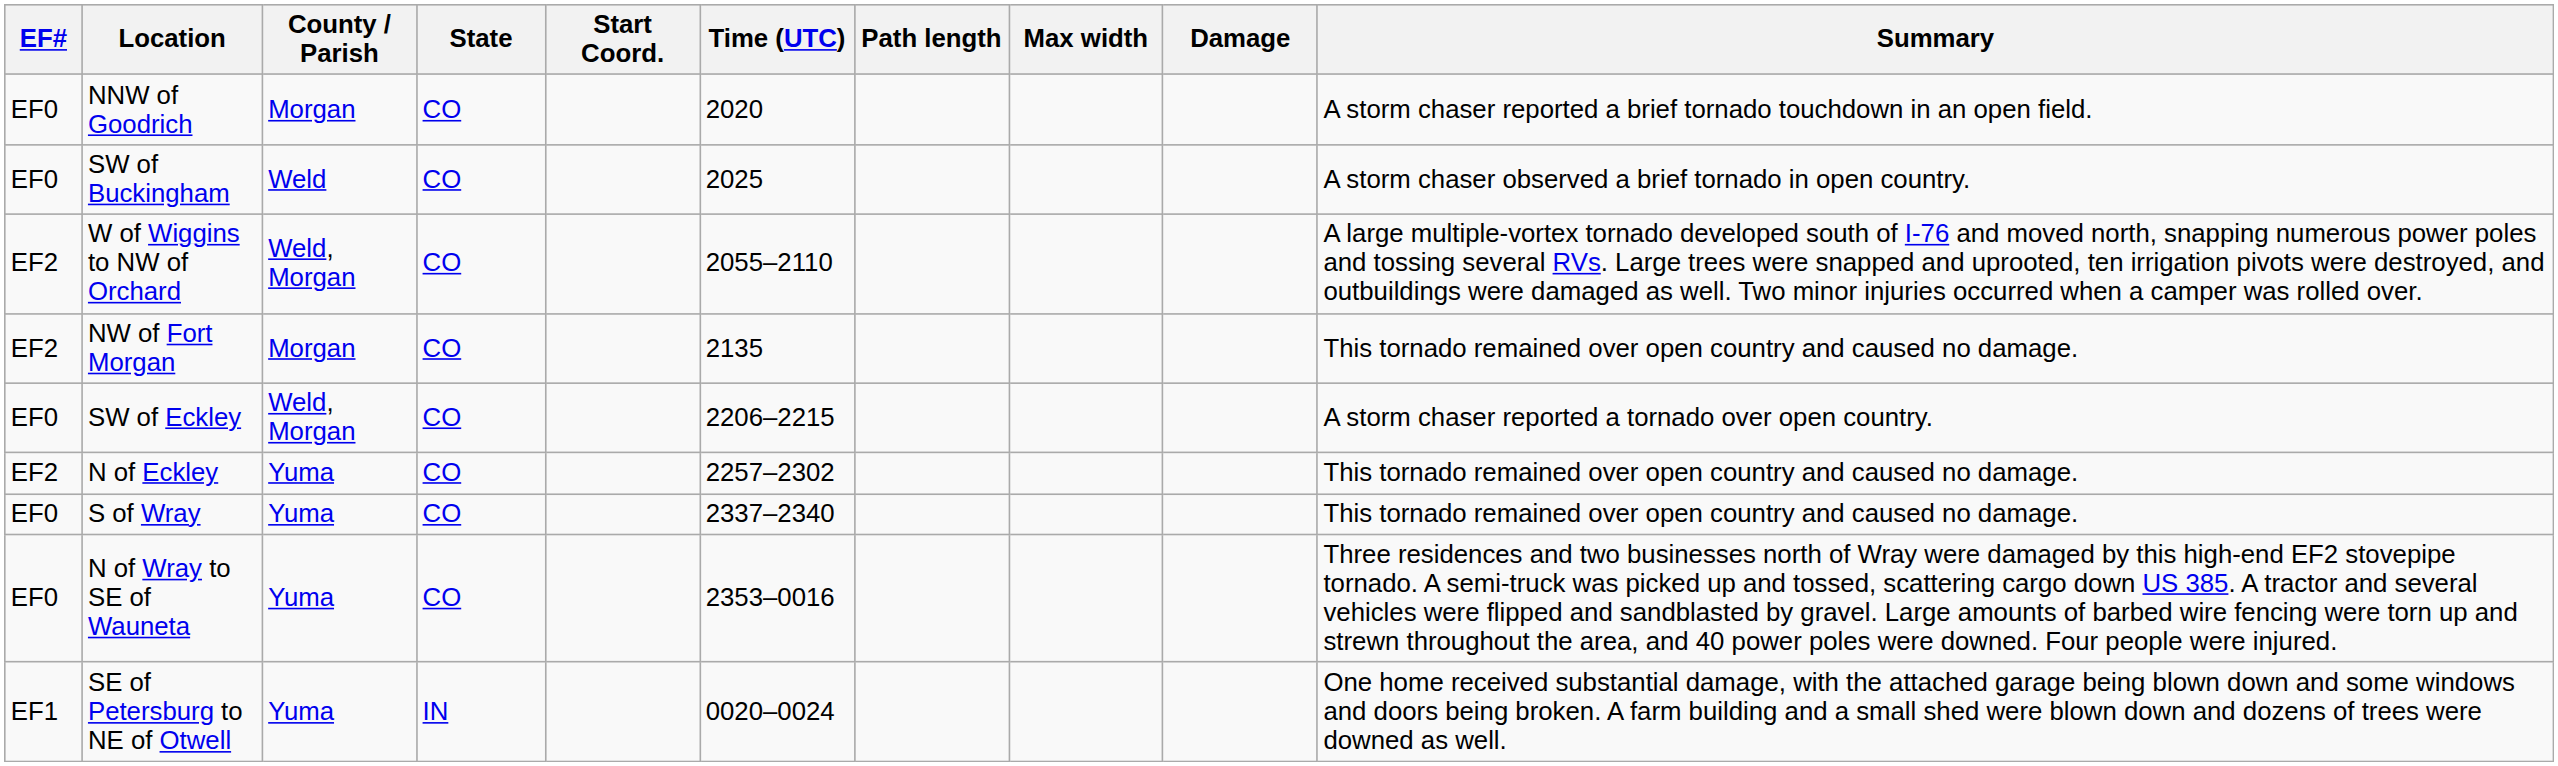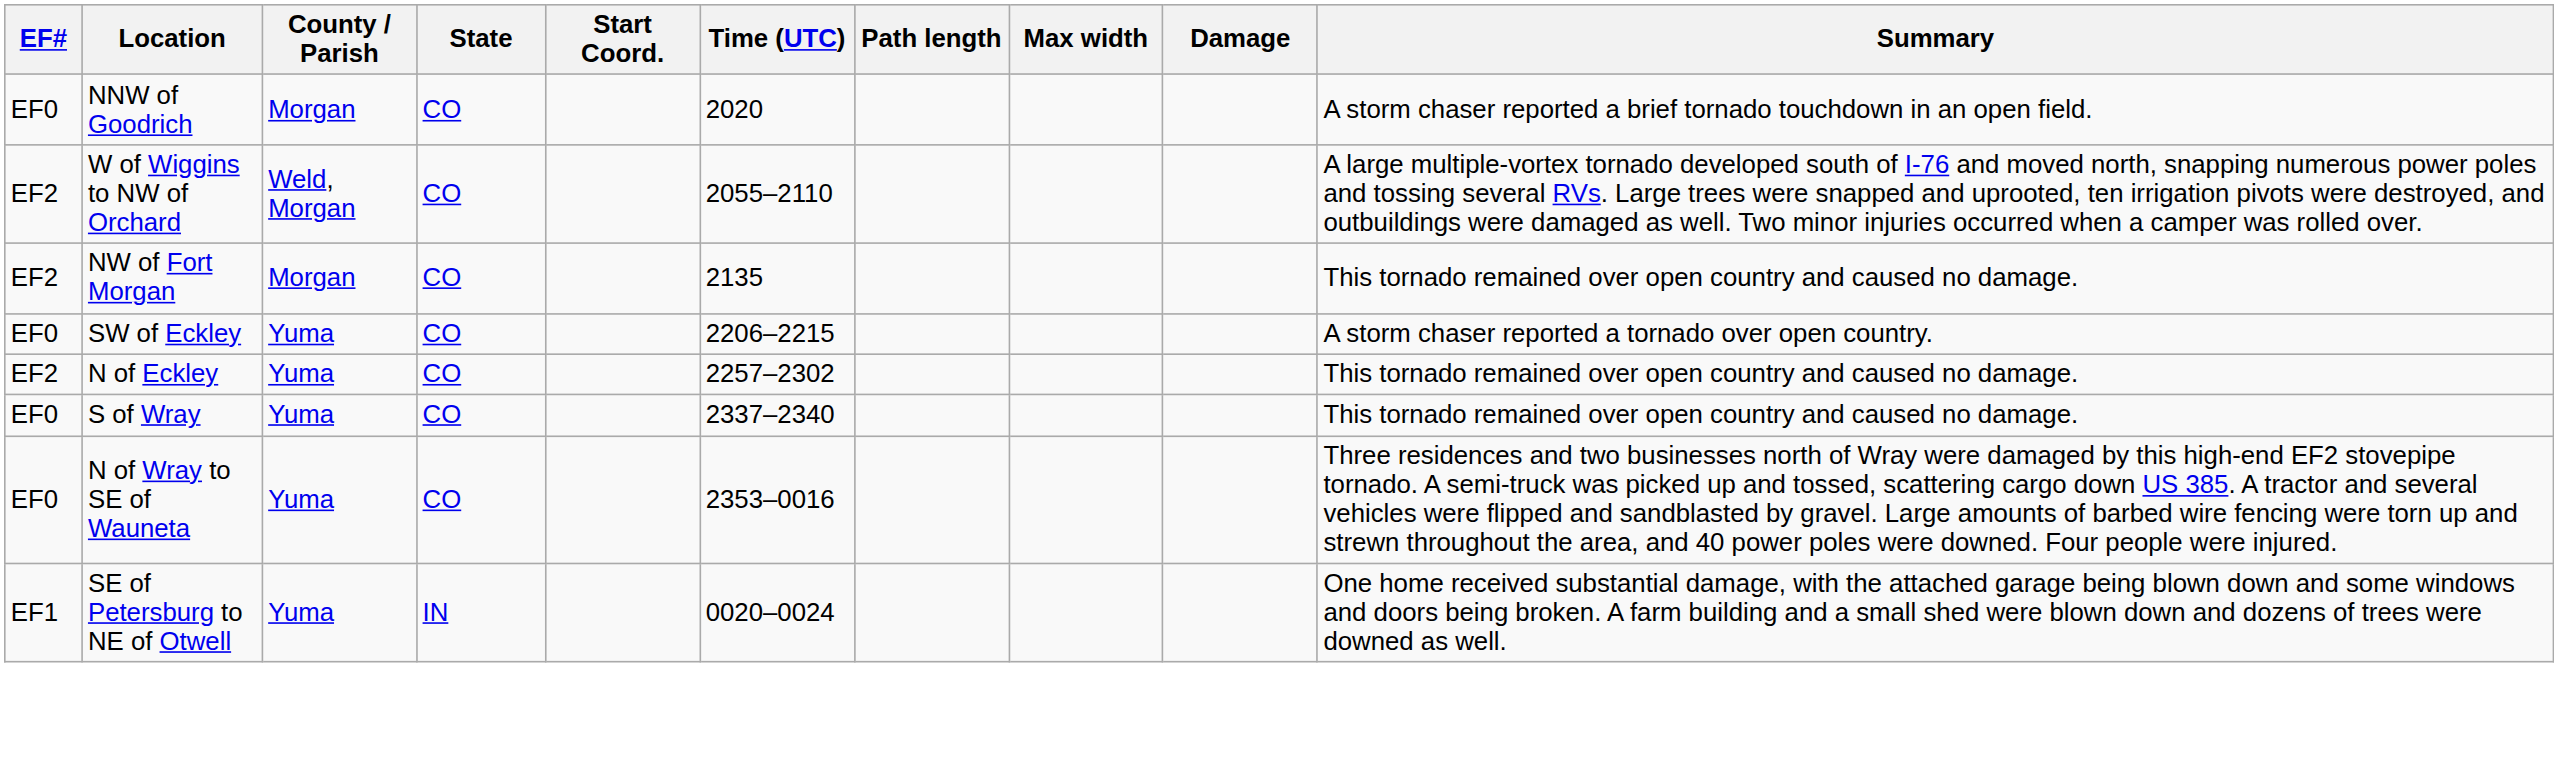- row: (159, 179)
(312, 417) Weld, Morgan -> (301, 333) Yuma
